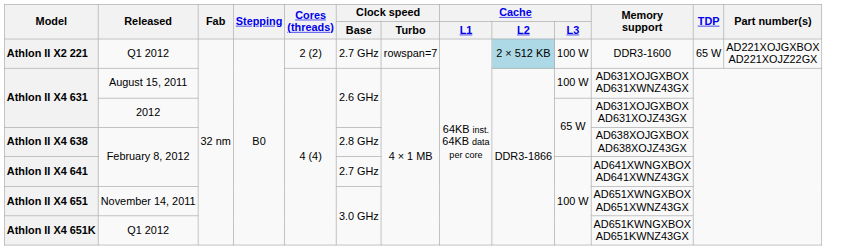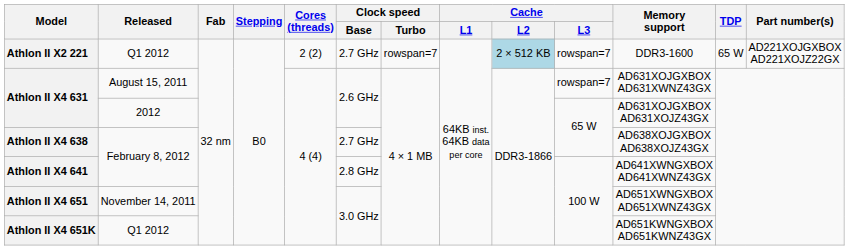(573, 53) 100 W -> (584, 53) rowspan=7
(573, 83) 100 W -> (584, 83) rowspan=7
(359, 142) 2.8 GHz -> (359, 142) 2.7 GHz
(359, 171) 2.7 GHz -> (359, 171) 2.8 GHz
